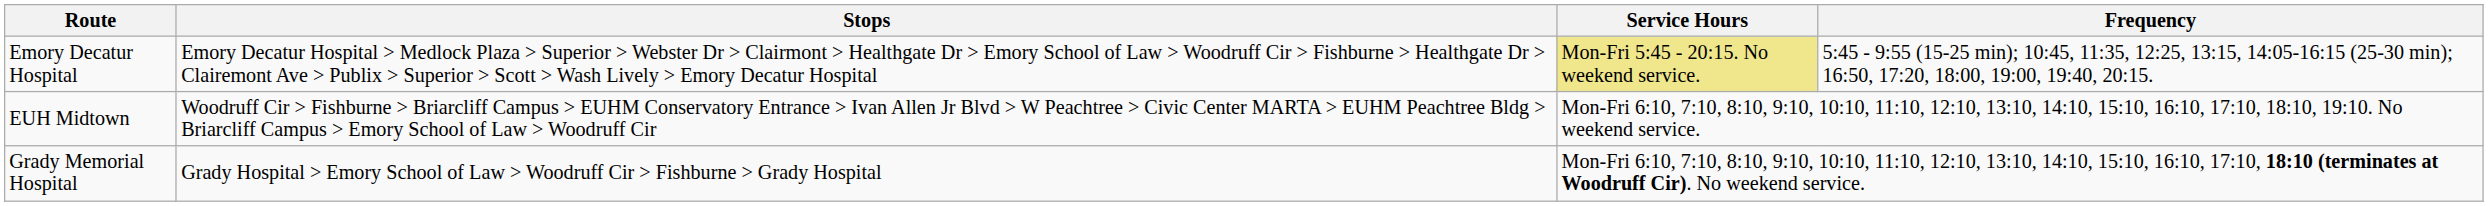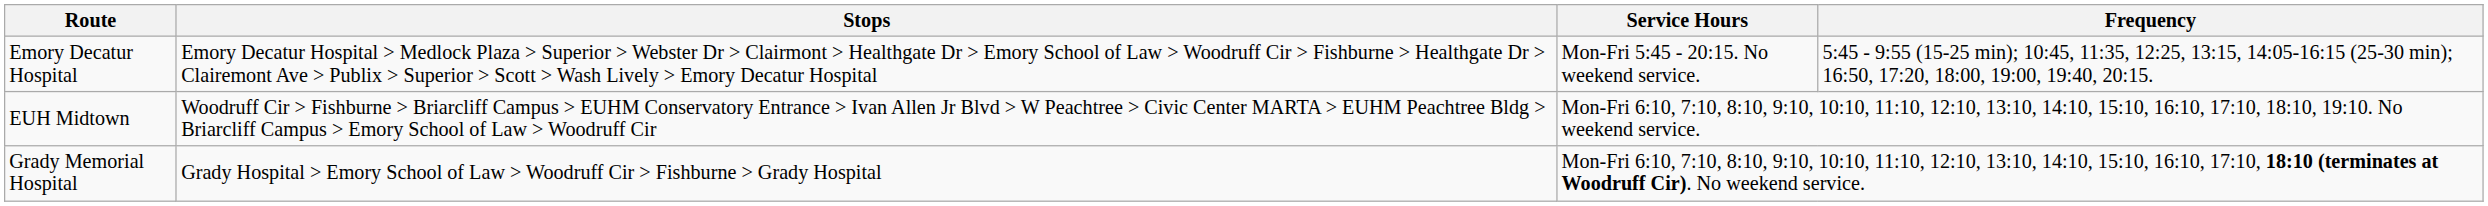(1665, 63) khaki background -> (1665, 63) no background
